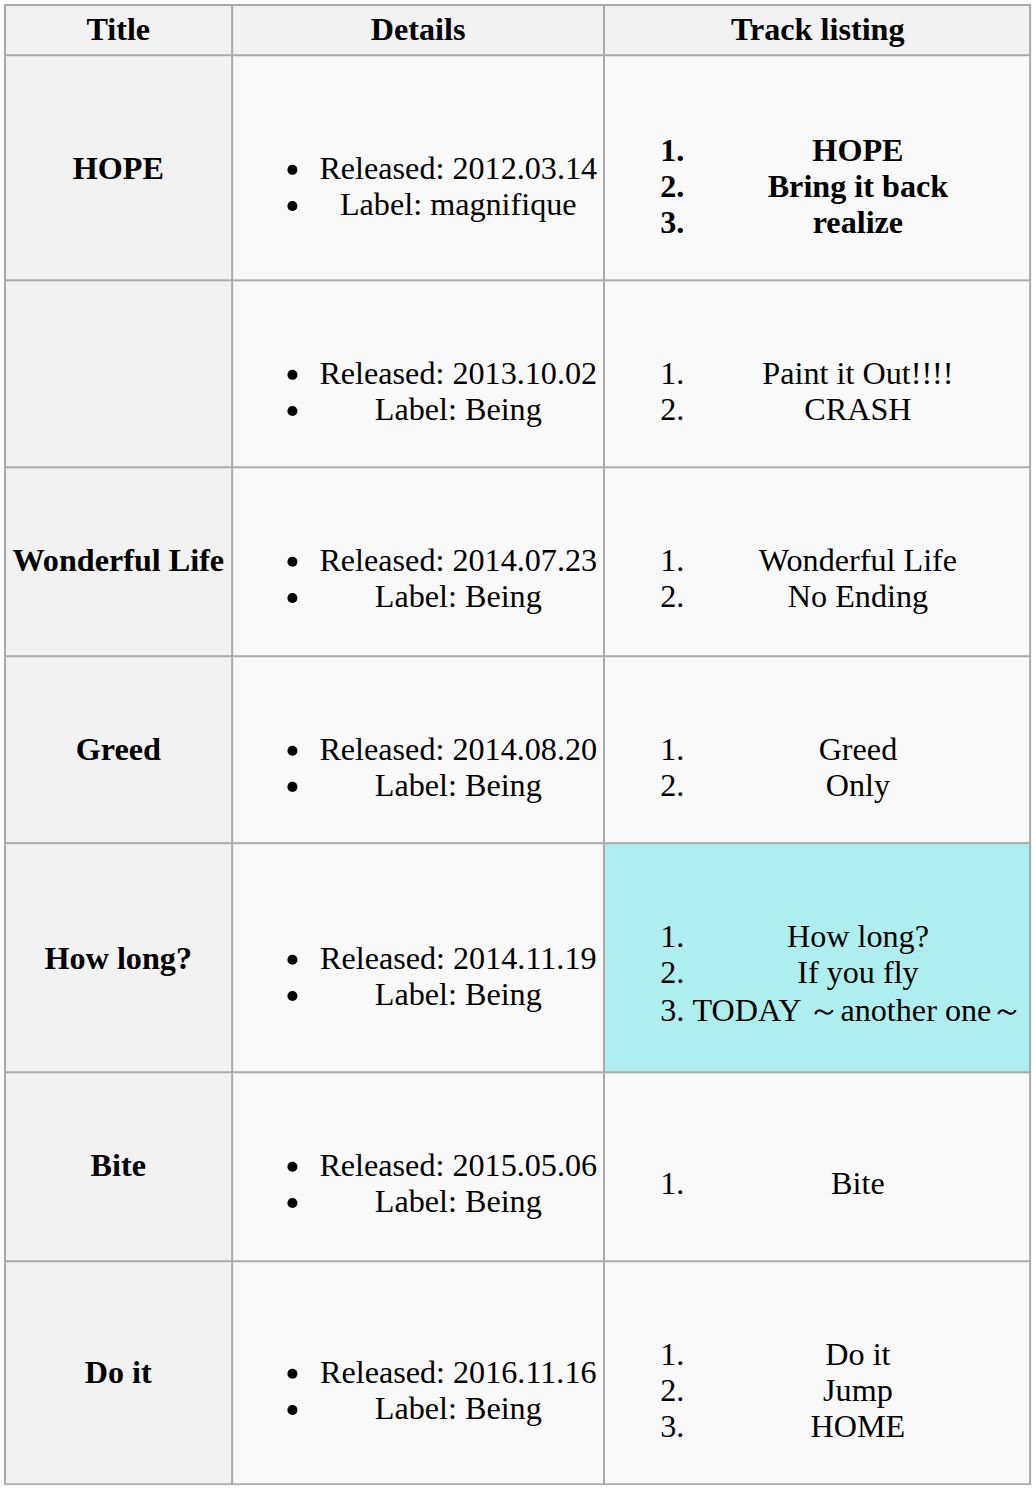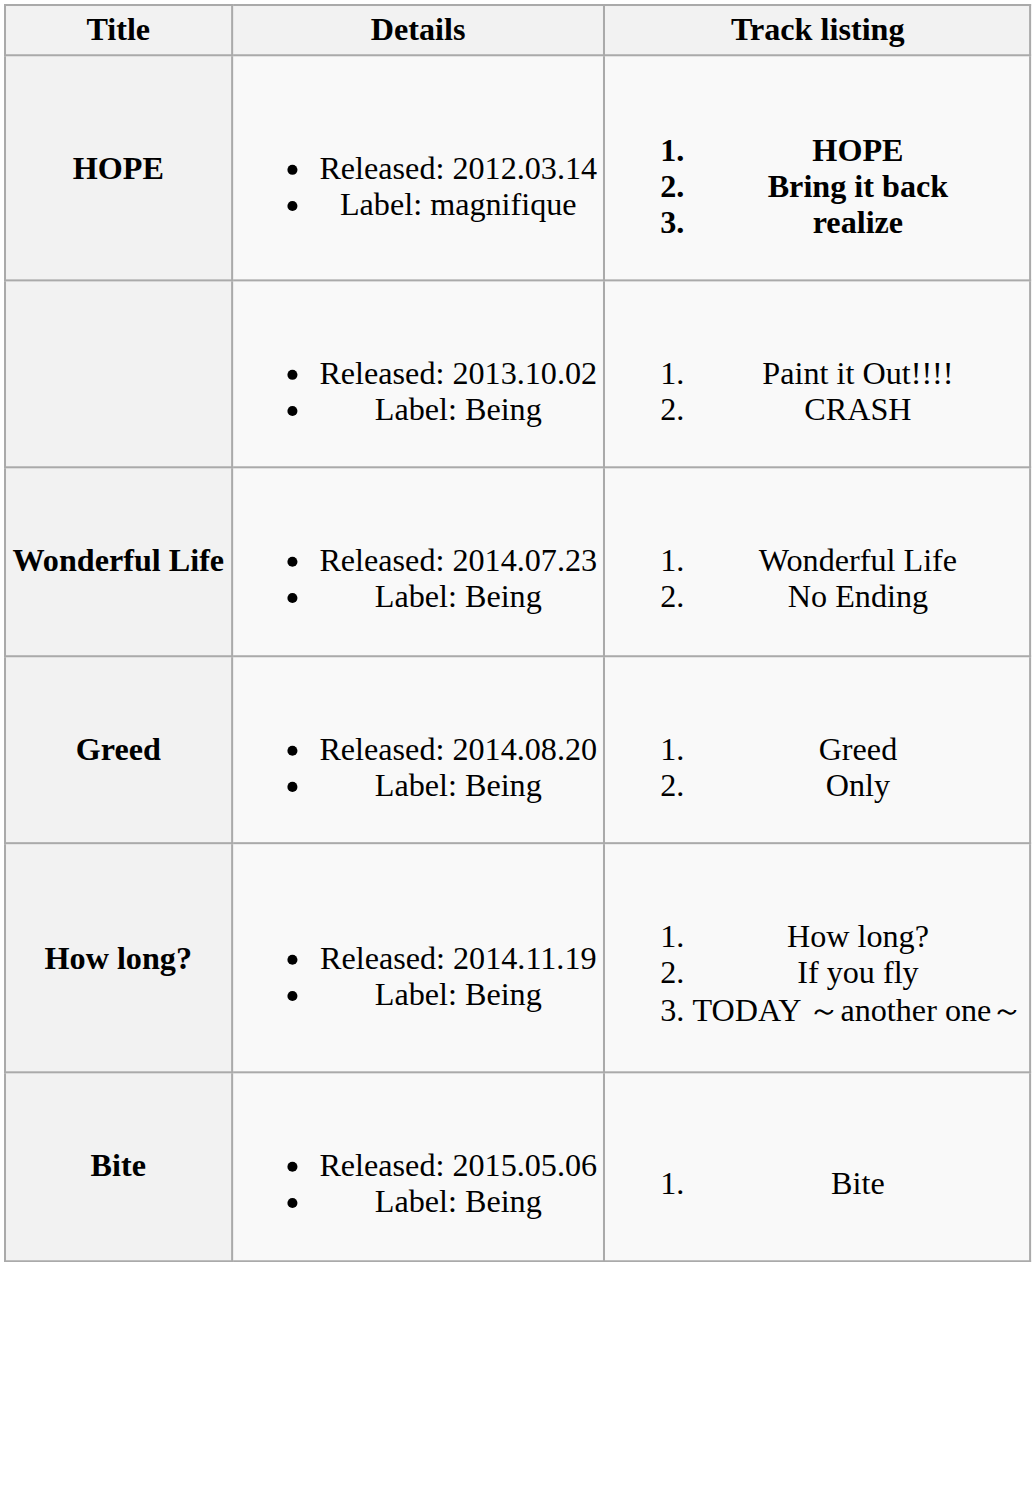(818, 976) paleturquoise background -> (818, 976) no background
- row: (118, 1371)
